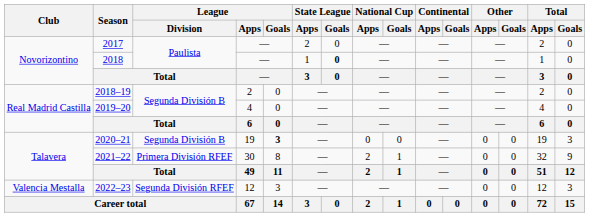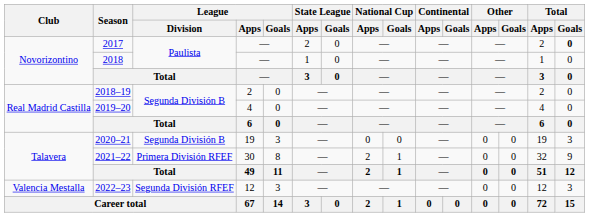(570, 44) normal -> (570, 44) bold
(337, 60) bold -> (337, 60) normal
(278, 140) bold -> (278, 140) normal
